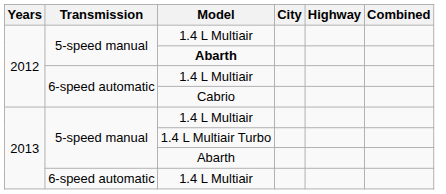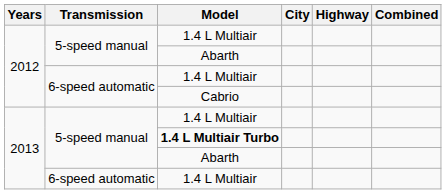(216, 56) bold -> (220, 56) normal
(216, 138) normal -> (220, 138) bold
